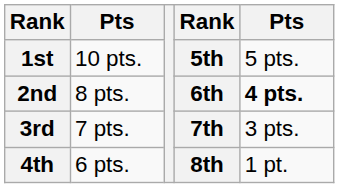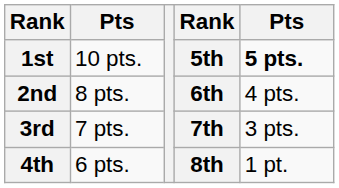(272, 57) normal -> (274, 57) bold
(274, 93) bold -> (272, 93) normal
